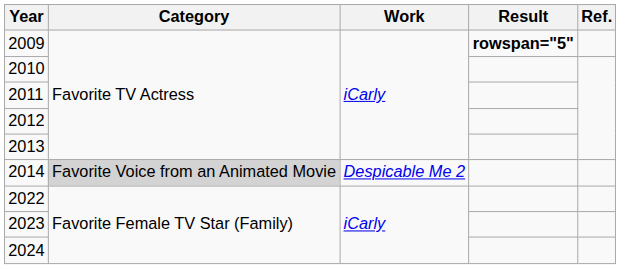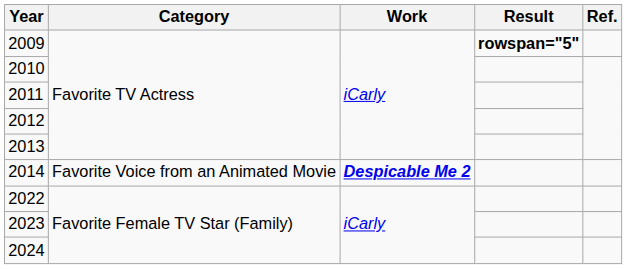(194, 172) lightgrey background -> (194, 172) no background
(404, 172) normal -> (407, 172) bold
